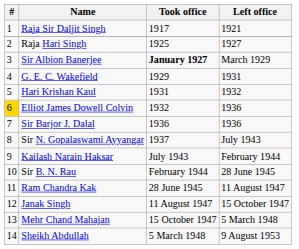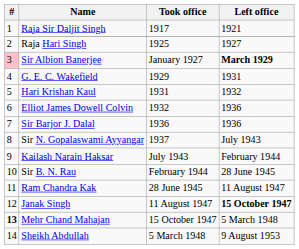(9, 60) no background -> (9, 60) pink background
(178, 60) bold -> (176, 60) normal
(246, 60) normal -> (247, 60) bold
(9, 108) gold background -> (9, 108) no background
(255, 204) normal -> (256, 204) bold
(12, 220) normal -> (12, 220) bold
